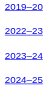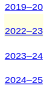(24, 31) no background -> (24, 31) lightyellow background
